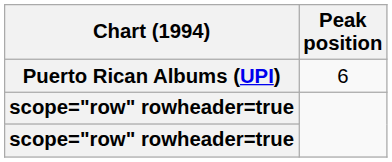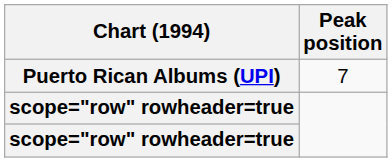(343, 75) 6 -> (343, 75) 7
